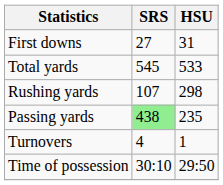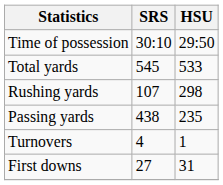rows swapped: (45, 42) <-> (68, 166)
(148, 117) lightgreen background -> (148, 117) no background
